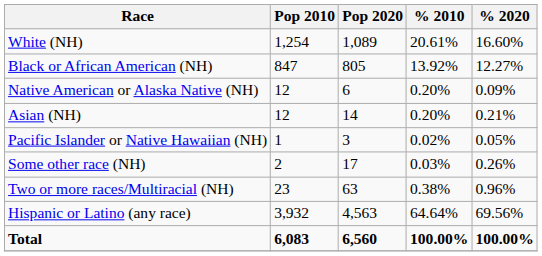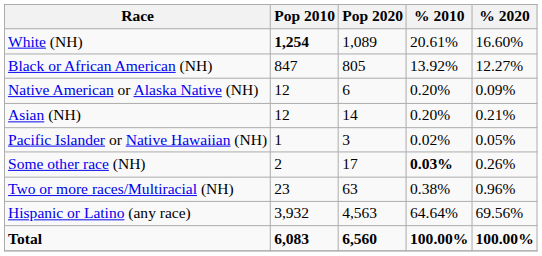(292, 41) normal -> (292, 41) bold
(430, 164) normal -> (431, 164) bold
